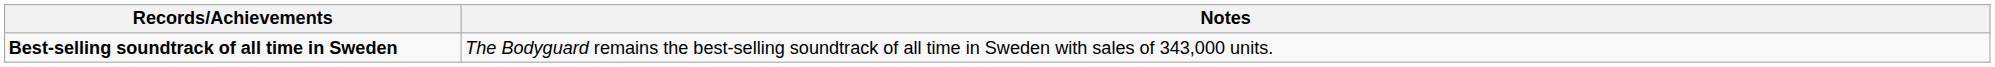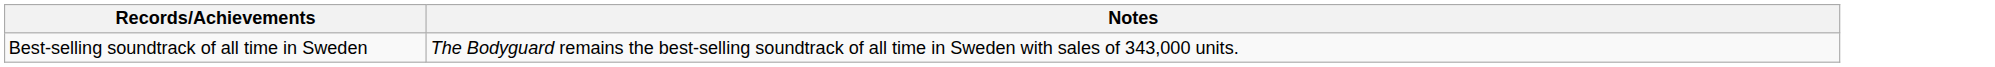(203, 47) bold -> (188, 47) normal
